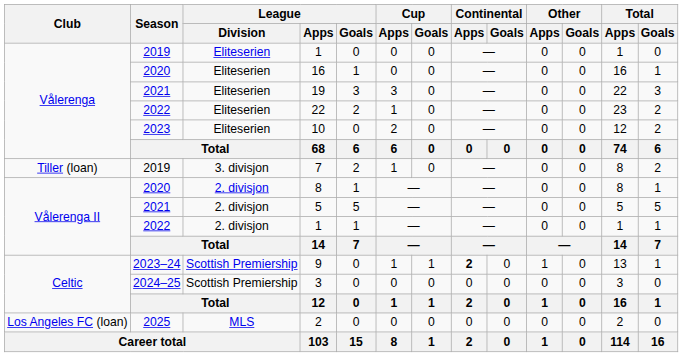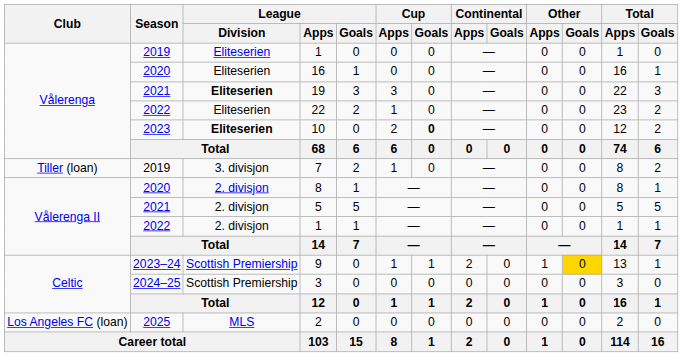(242, 91) normal -> (242, 91) bold
(242, 129) normal -> (242, 129) bold
(431, 129) normal -> (431, 129) bold
(469, 264) bold -> (469, 264) normal
(582, 264) no background -> (582, 264) gold background
